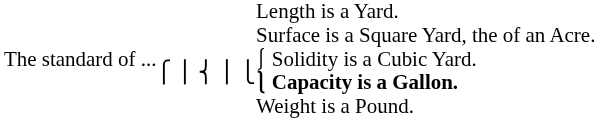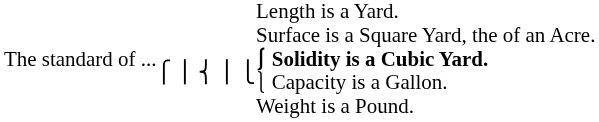(366, 58) normal -> (372, 58) bold
(357, 82) bold -> (352, 82) normal
